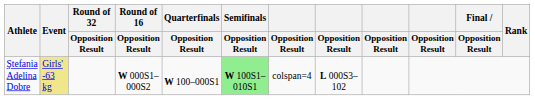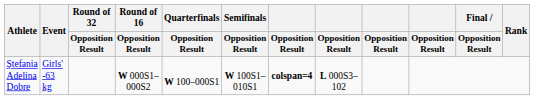(52, 76) khaki background -> (52, 76) no background
(245, 81) lightgreen background -> (245, 81) no background
(292, 76) normal -> (292, 76) bold
